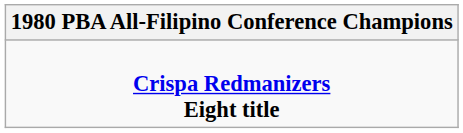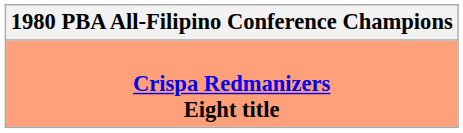(232, 96) no background -> (232, 96) lightsalmon background
